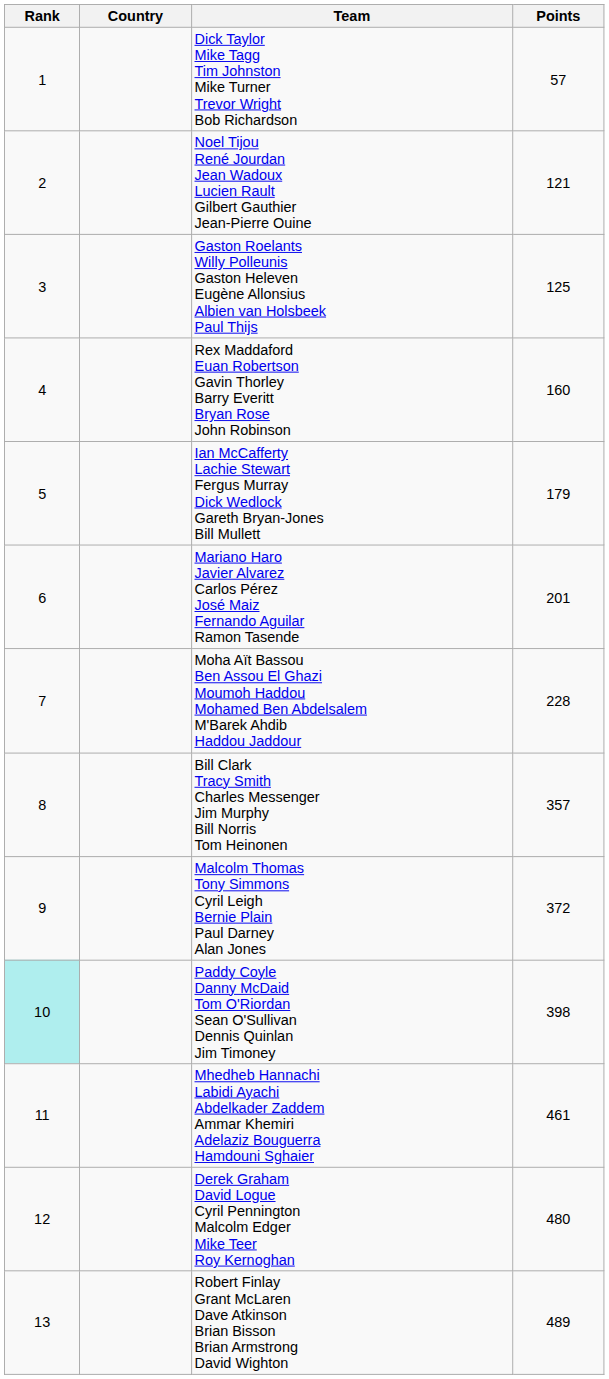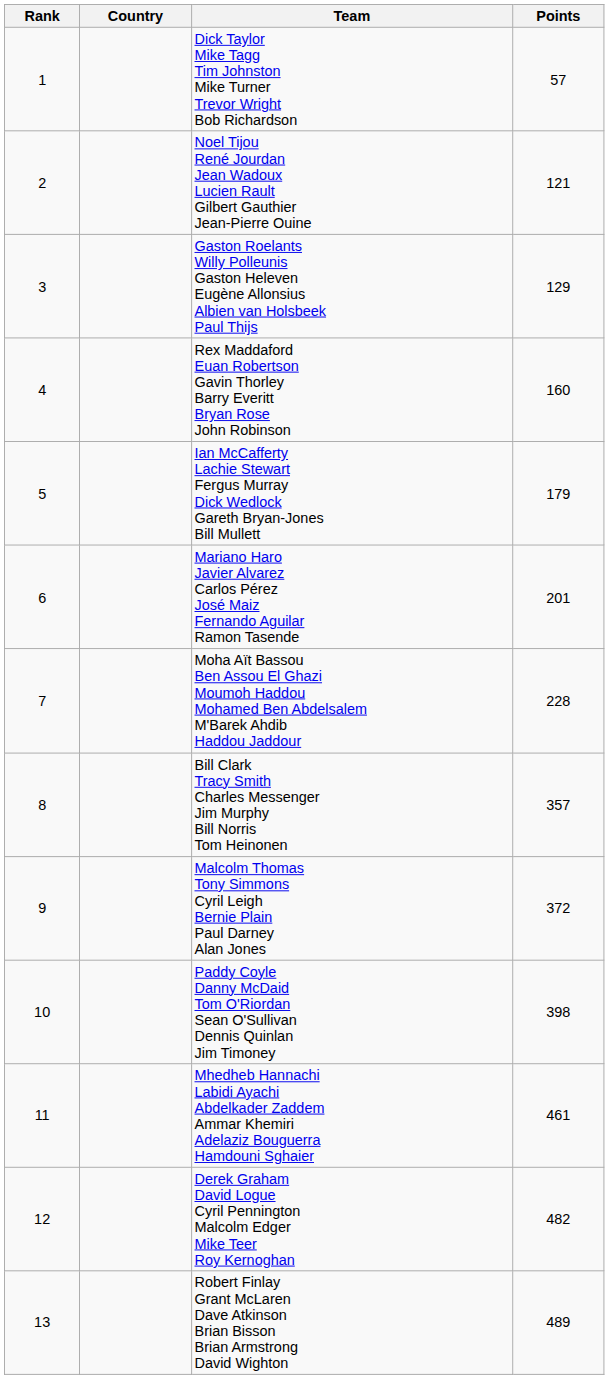(558, 287) 125 -> (558, 287) 129
(42, 1012) paleturquoise background -> (42, 1012) no background
(558, 1219) 480 -> (558, 1219) 482
